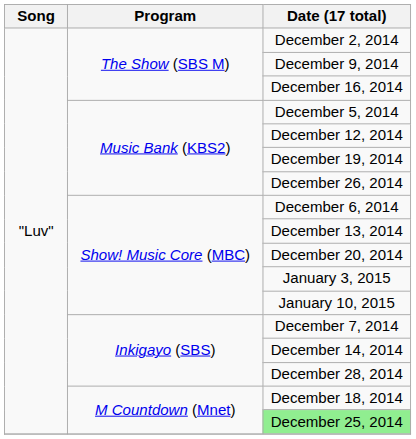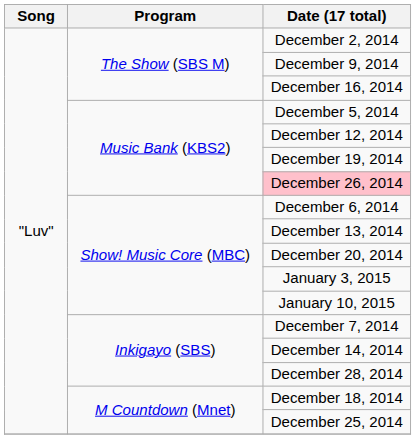(337, 183) no background -> (337, 183) pink background
(337, 421) lightgreen background -> (337, 421) no background
